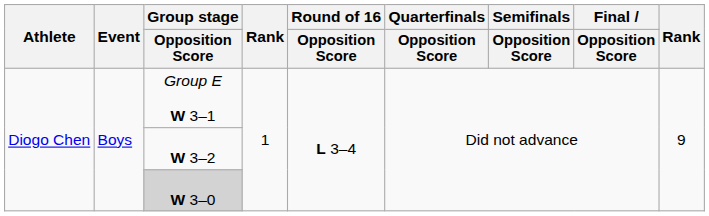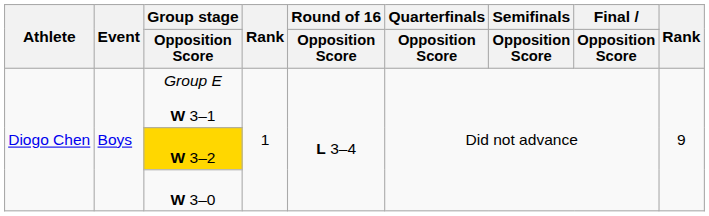(193, 158) no background -> (193, 158) gold background
(193, 199) lightgrey background -> (193, 199) no background
